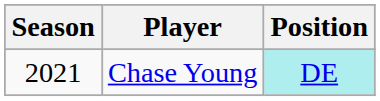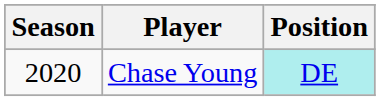(53, 71) 2021 -> (53, 71) 2020
